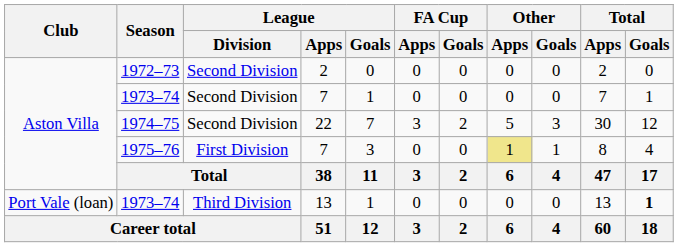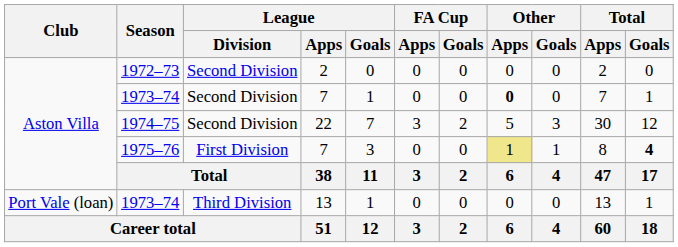(510, 96) normal -> (510, 96) bold
(649, 149) normal -> (649, 149) bold
(649, 202) bold -> (649, 202) normal
